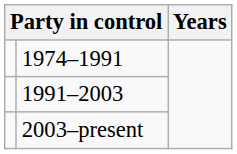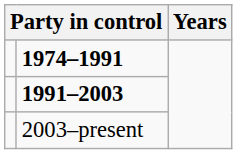(73, 58) normal -> (73, 58) bold
(73, 93) normal -> (73, 93) bold
